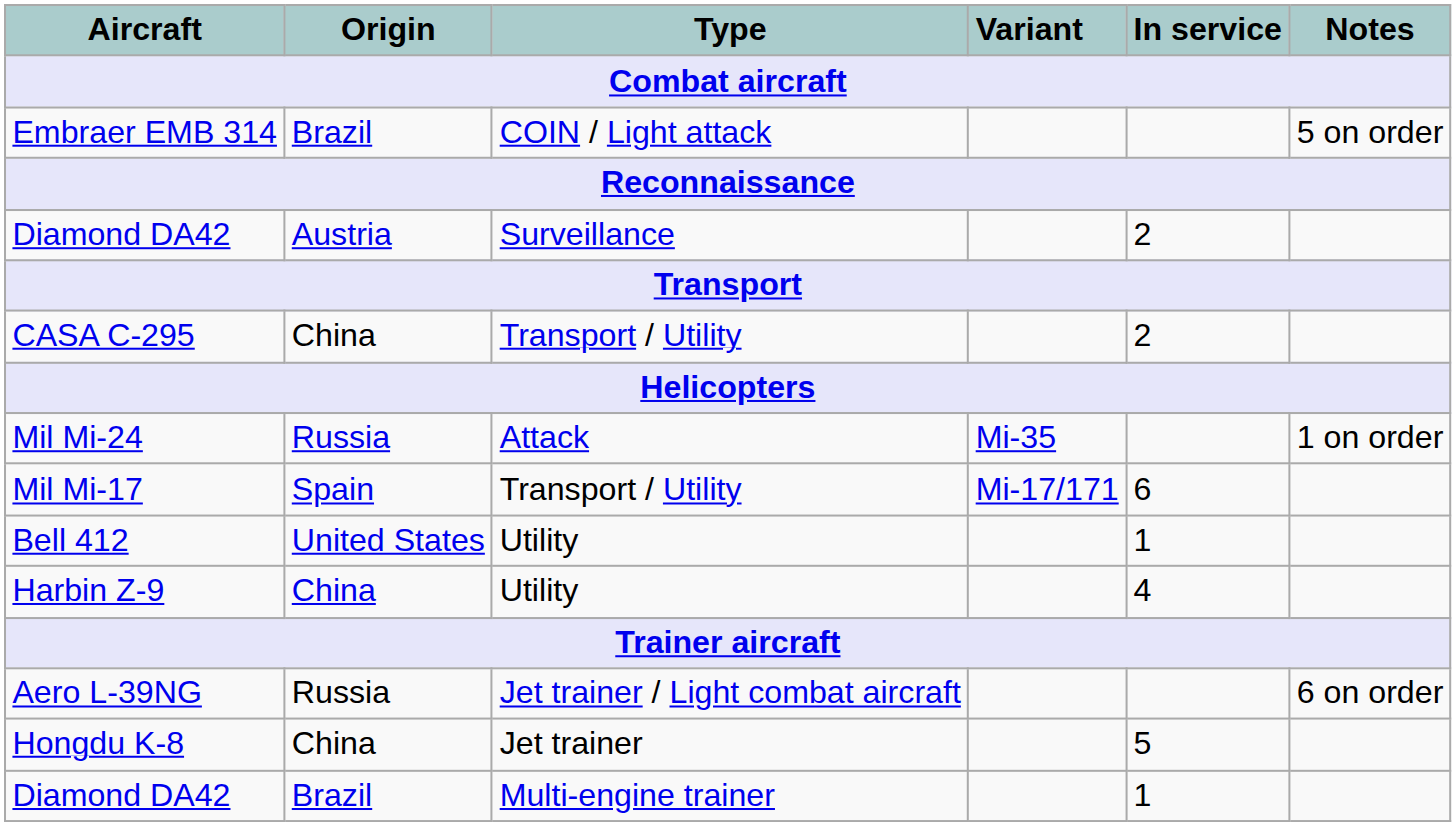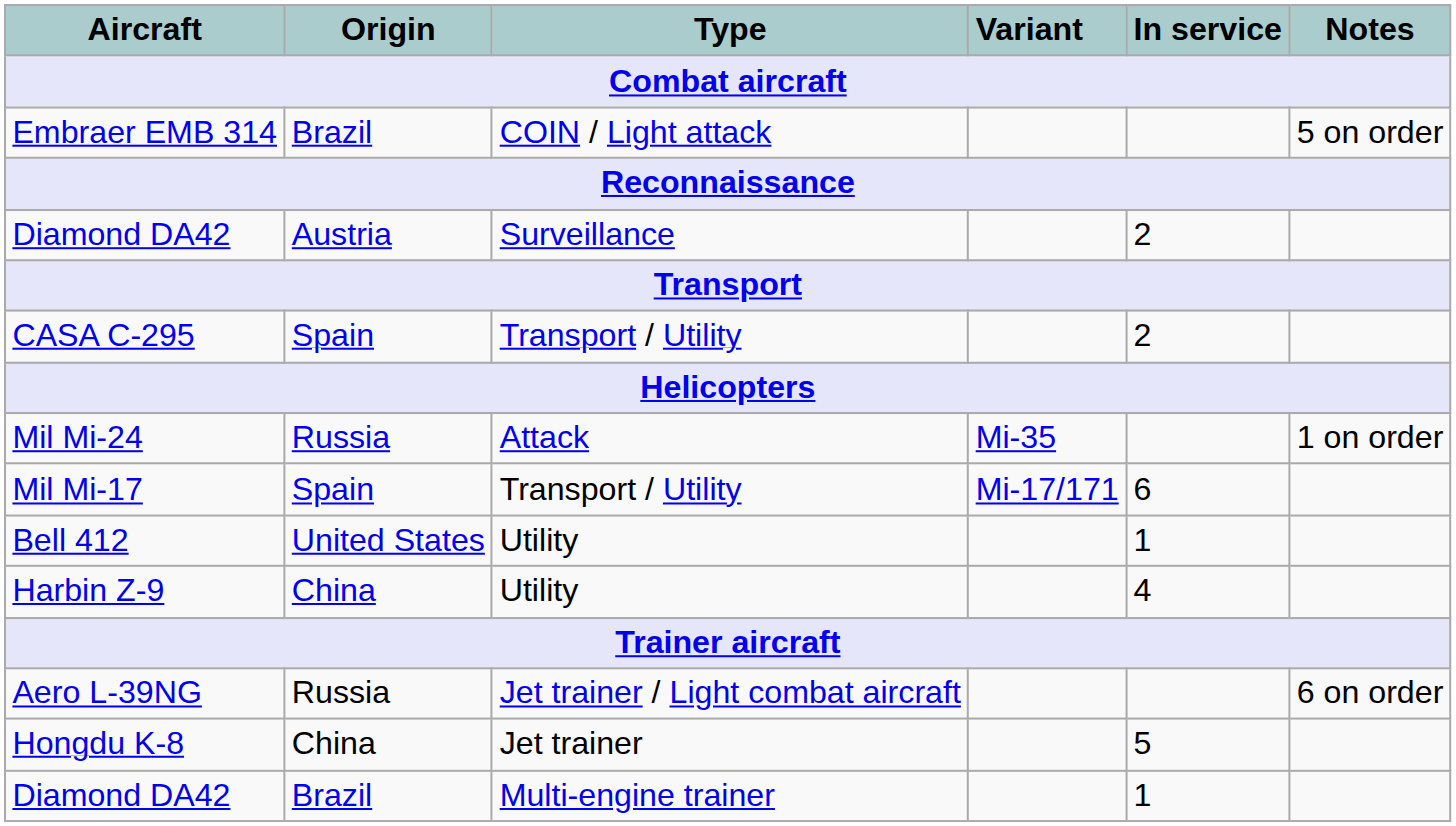(334, 336) China -> (333, 336) Spain
